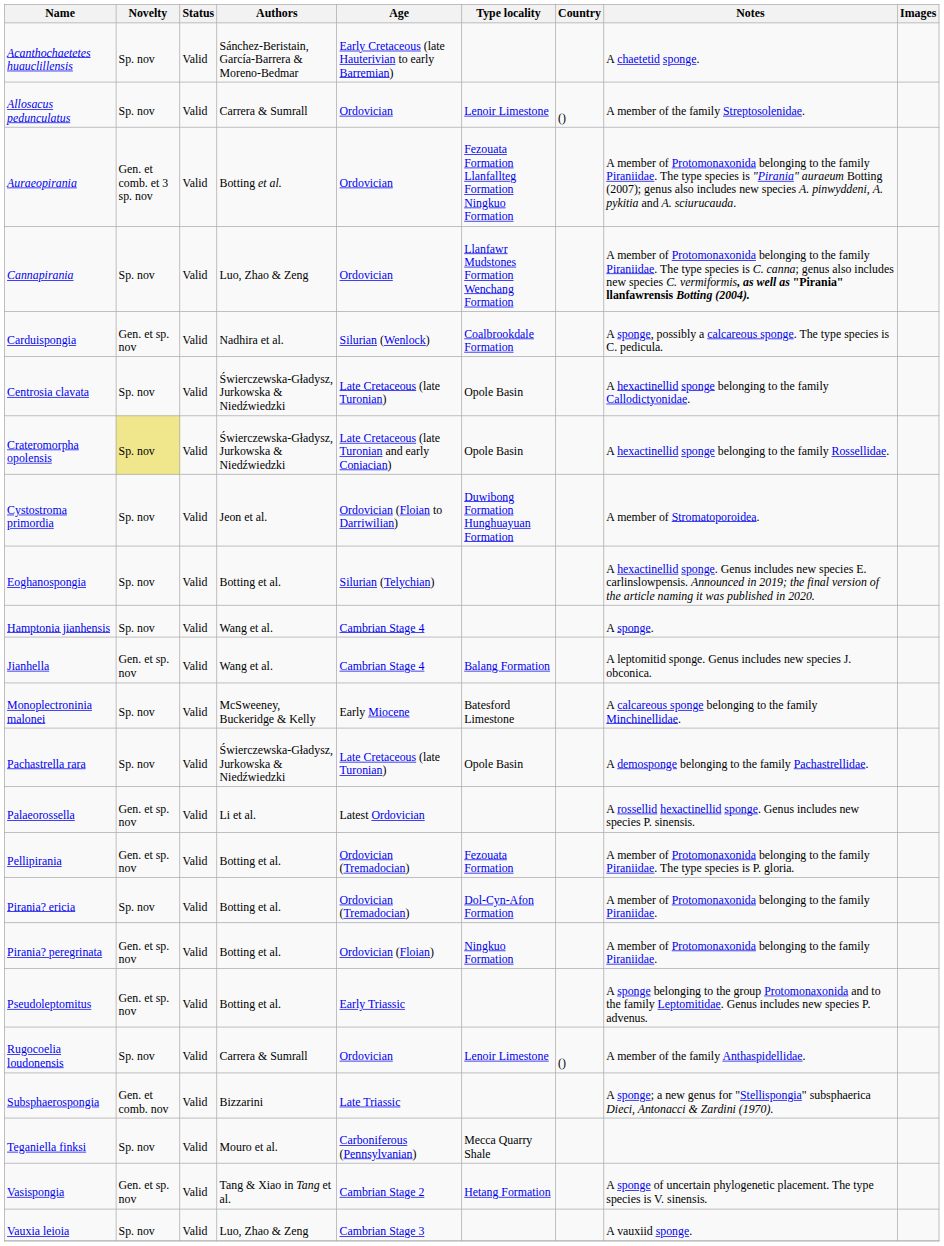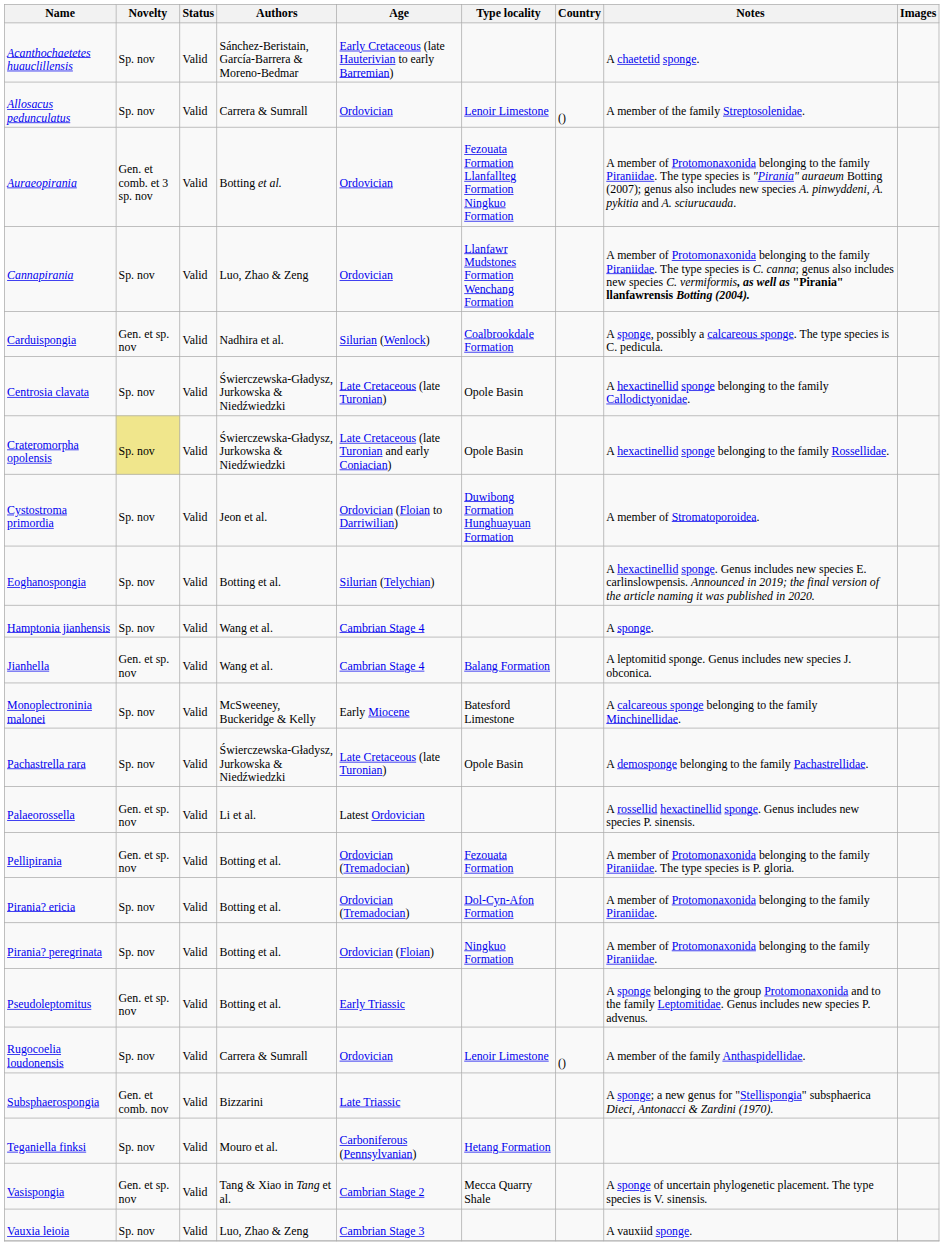(144, 952) Gen. et sp. nov -> (137, 952) Sp. nov
(498, 1147) Mecca Quarry Shale -> (507, 1147) Hetang Formation
(507, 1192) Hetang Formation -> (498, 1192) Mecca Quarry Shale
